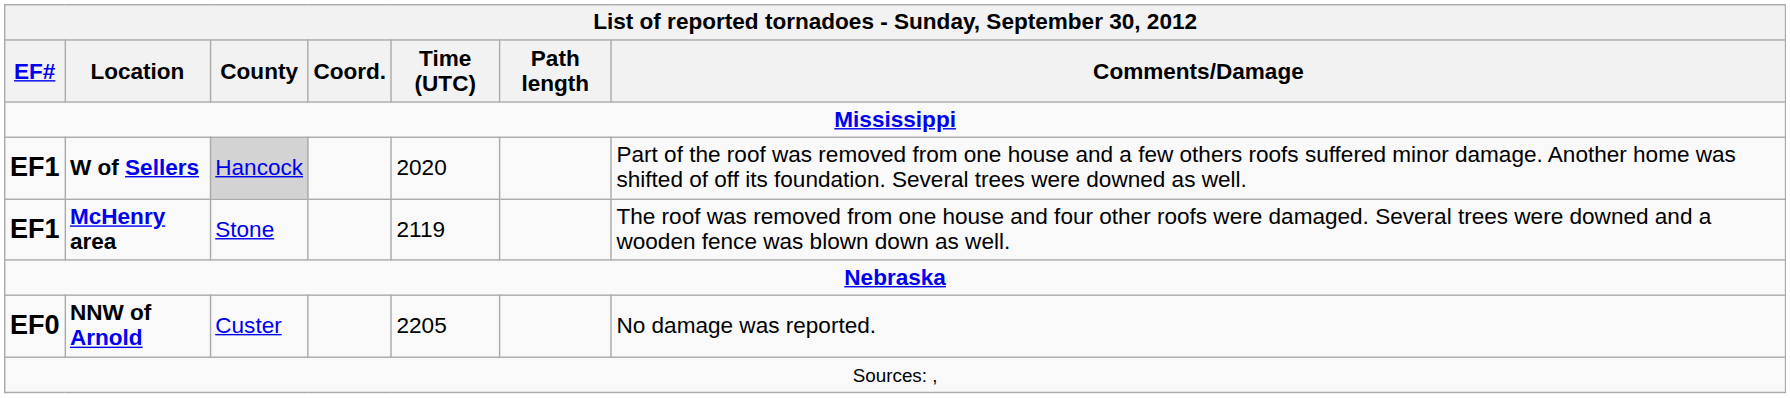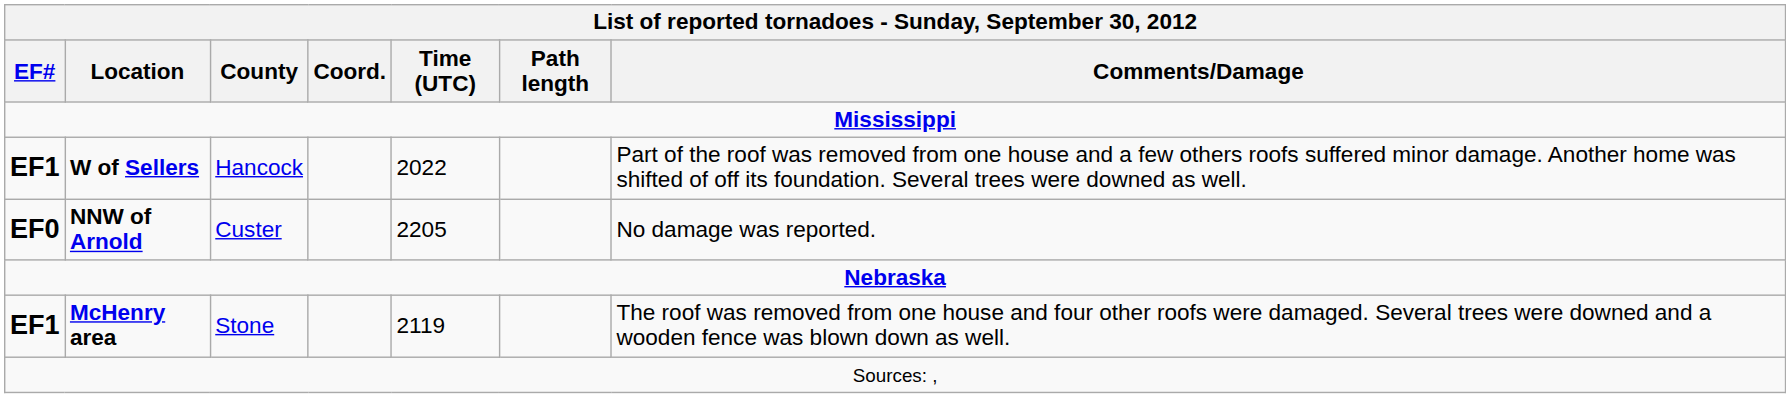(259, 167) lightgrey background -> (259, 167) no background
(422, 167) 2020 -> (422, 167) 2022
rows swapped: (118, 228) <-> (111, 325)
